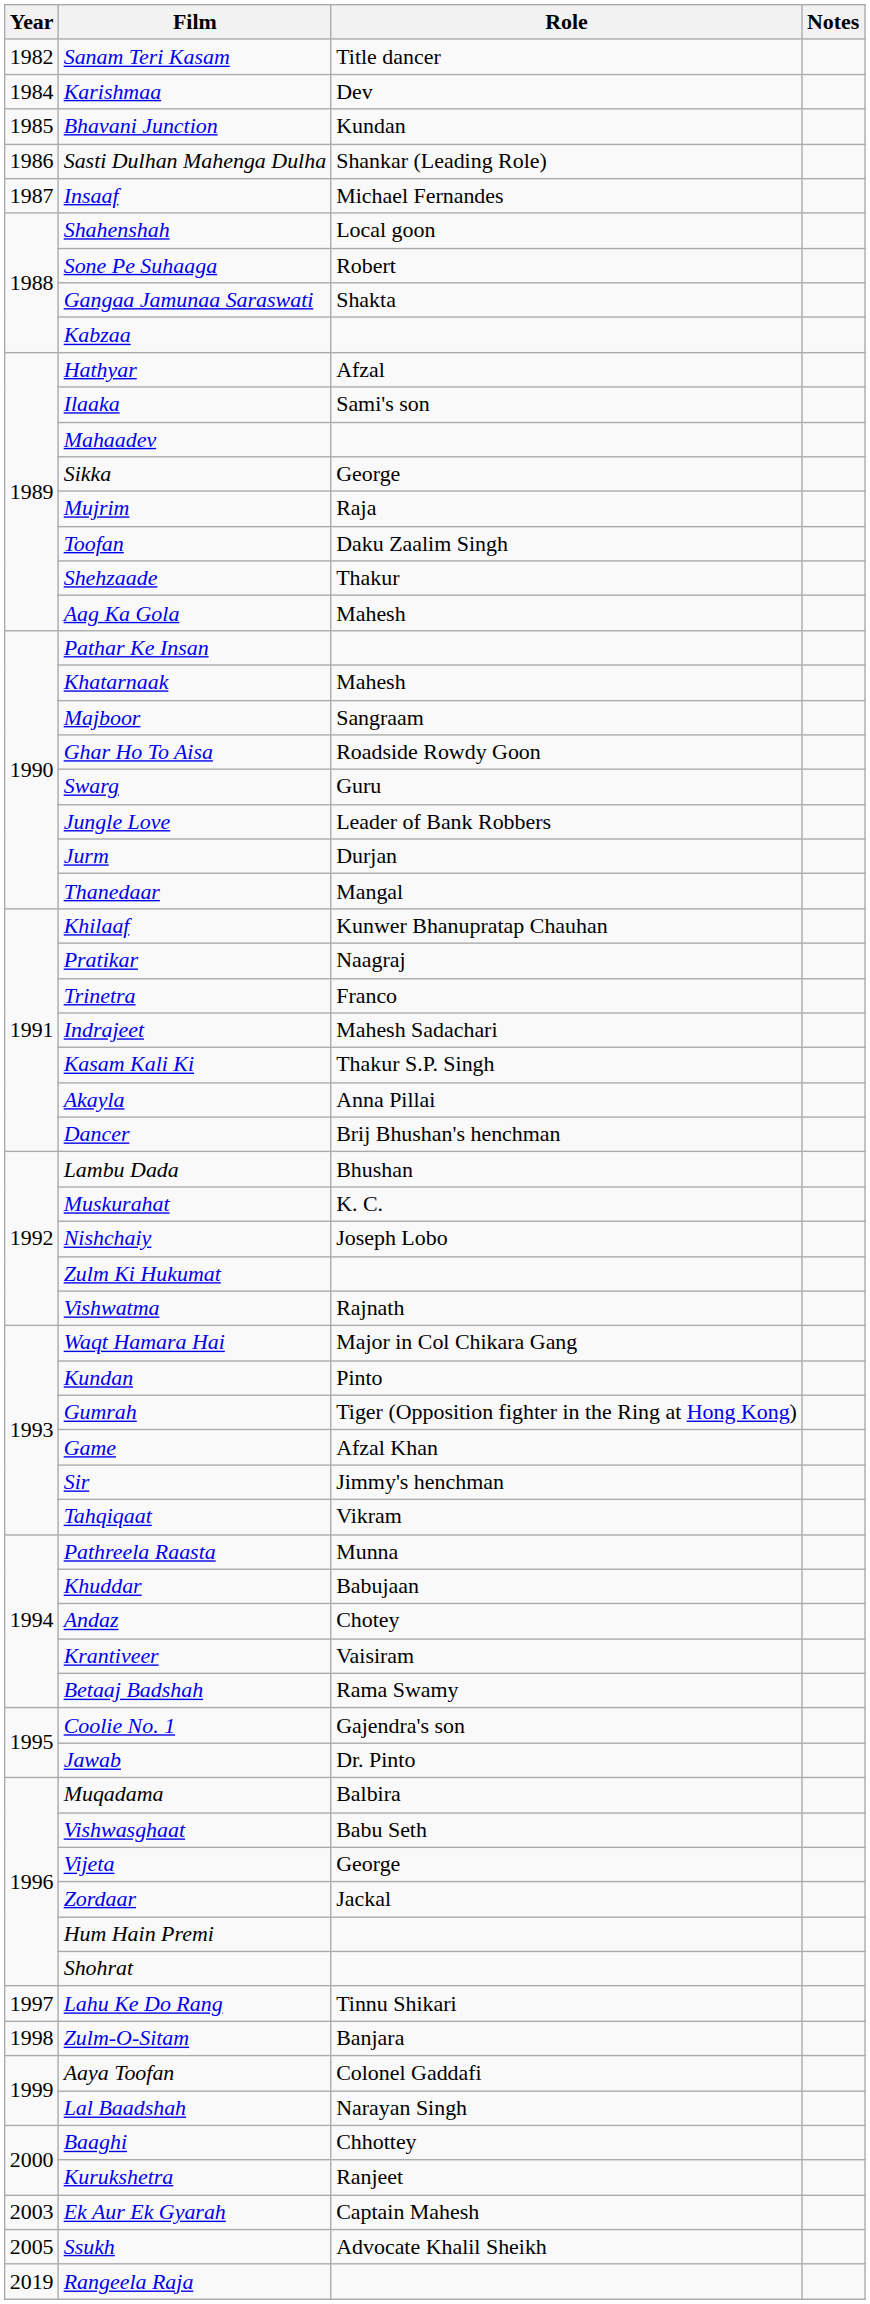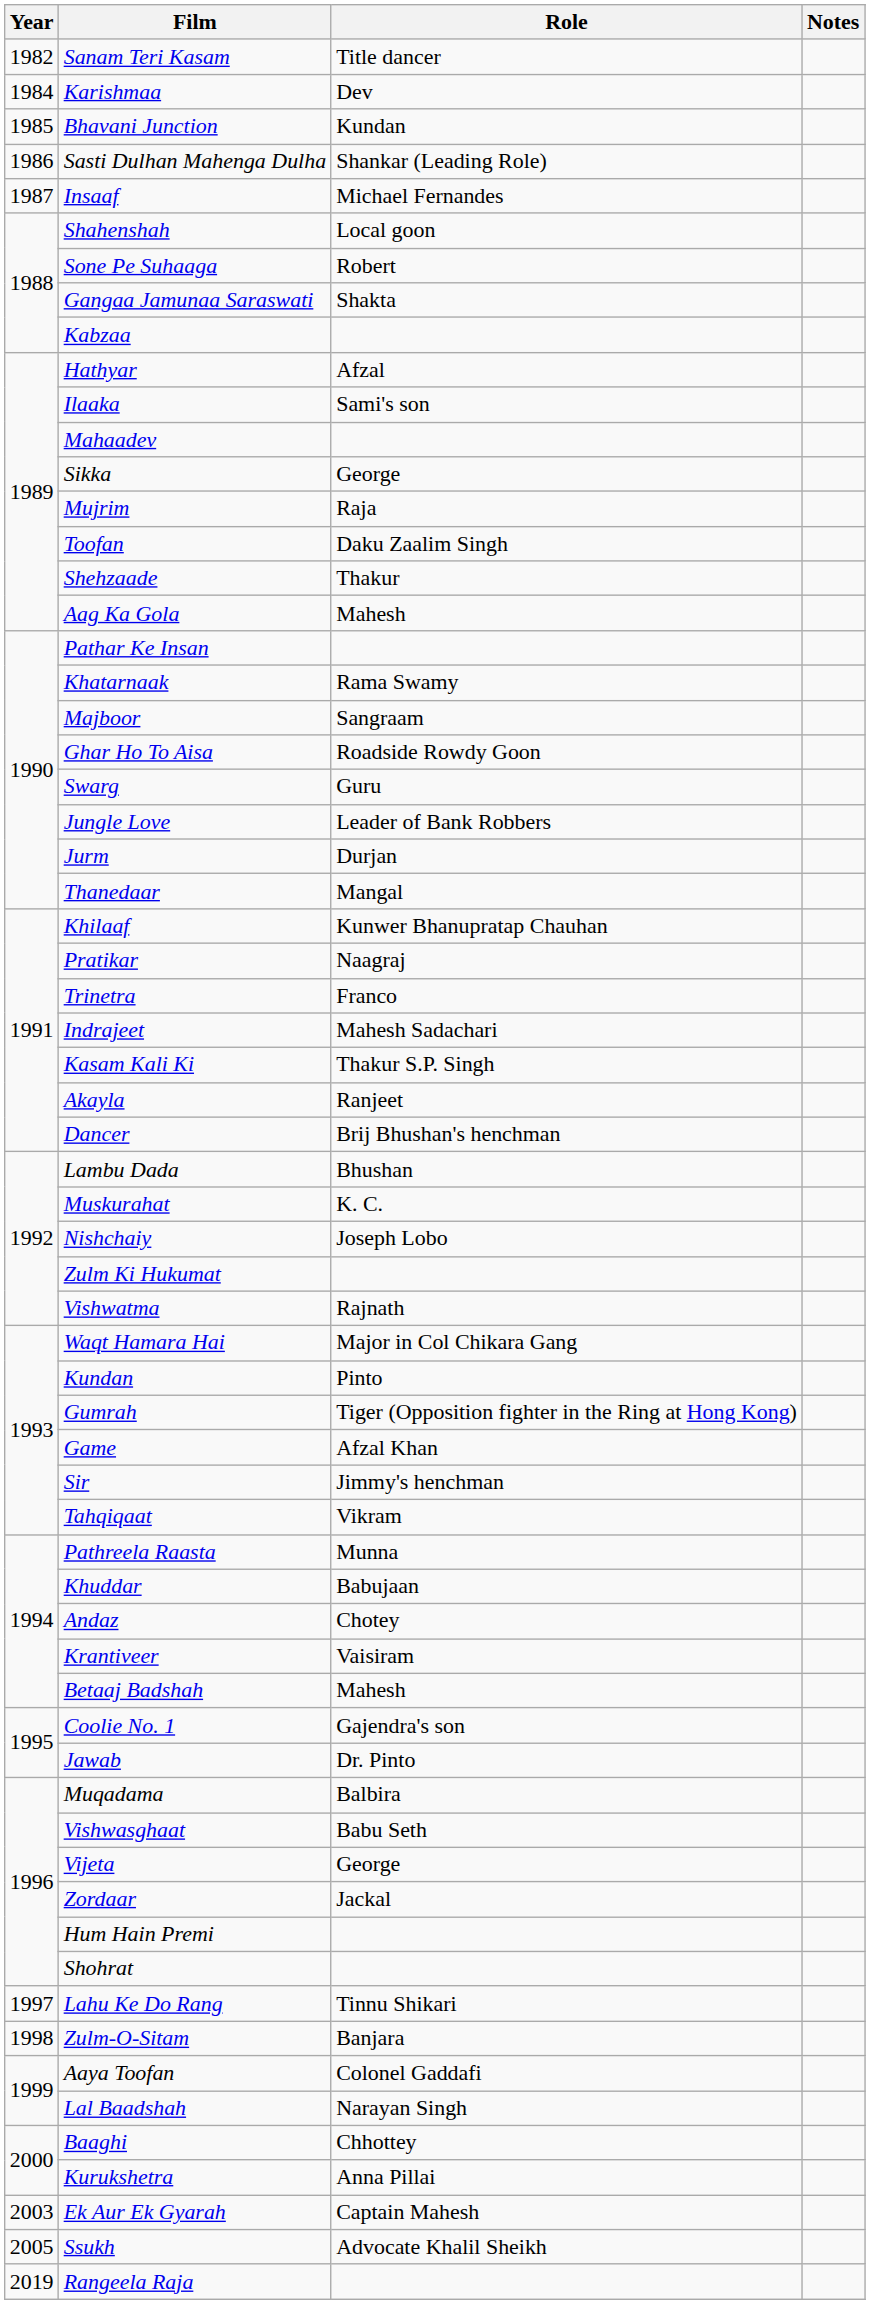(371, 682) Mahesh -> (397, 682) Rama Swamy
(386, 1099) Anna Pillai -> (370, 1099) Ranjeet
(397, 1690) Rama Swamy -> (371, 1690) Mahesh
(370, 2177) Ranjeet -> (386, 2177) Anna Pillai
